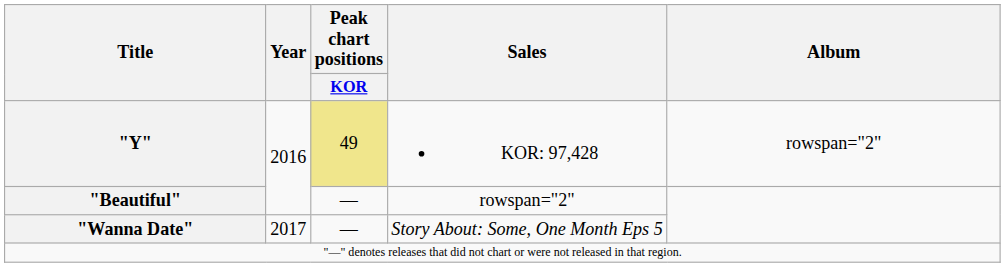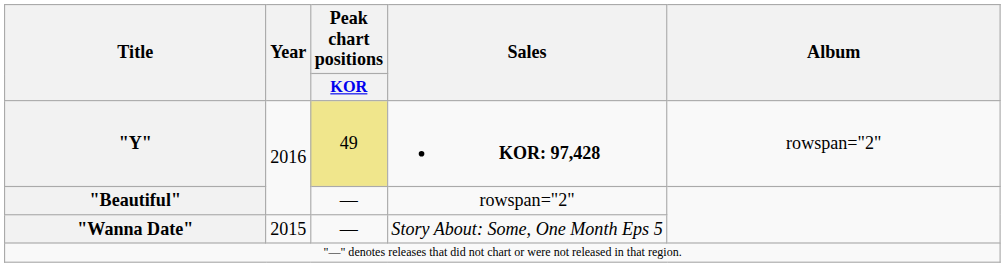(527, 154) normal -> (527, 154) bold
(288, 228) 2017 -> (288, 228) 2015
